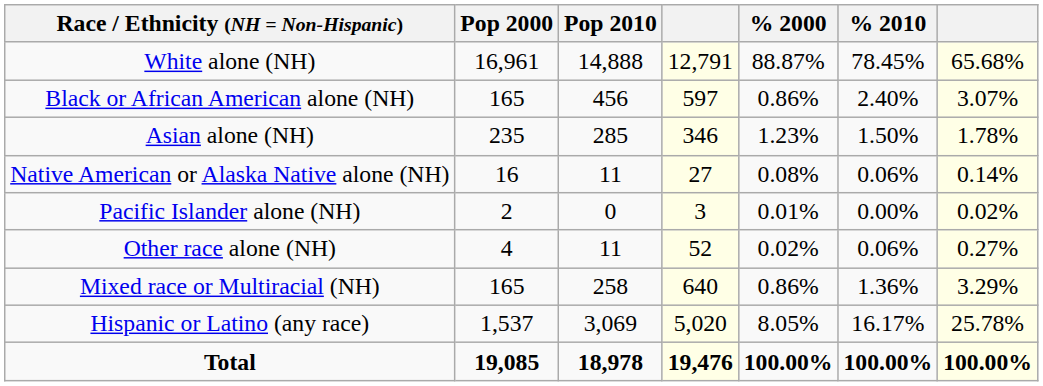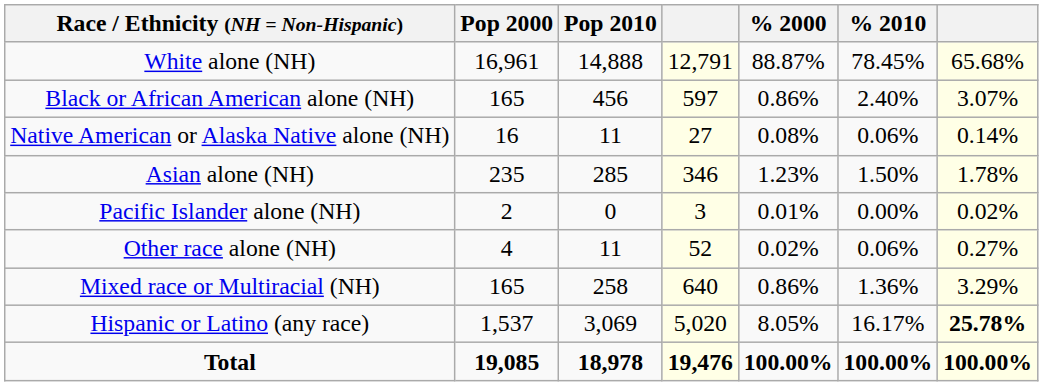rows swapped: (230, 173) <-> (230, 135)
(988, 323) normal -> (988, 323) bold
